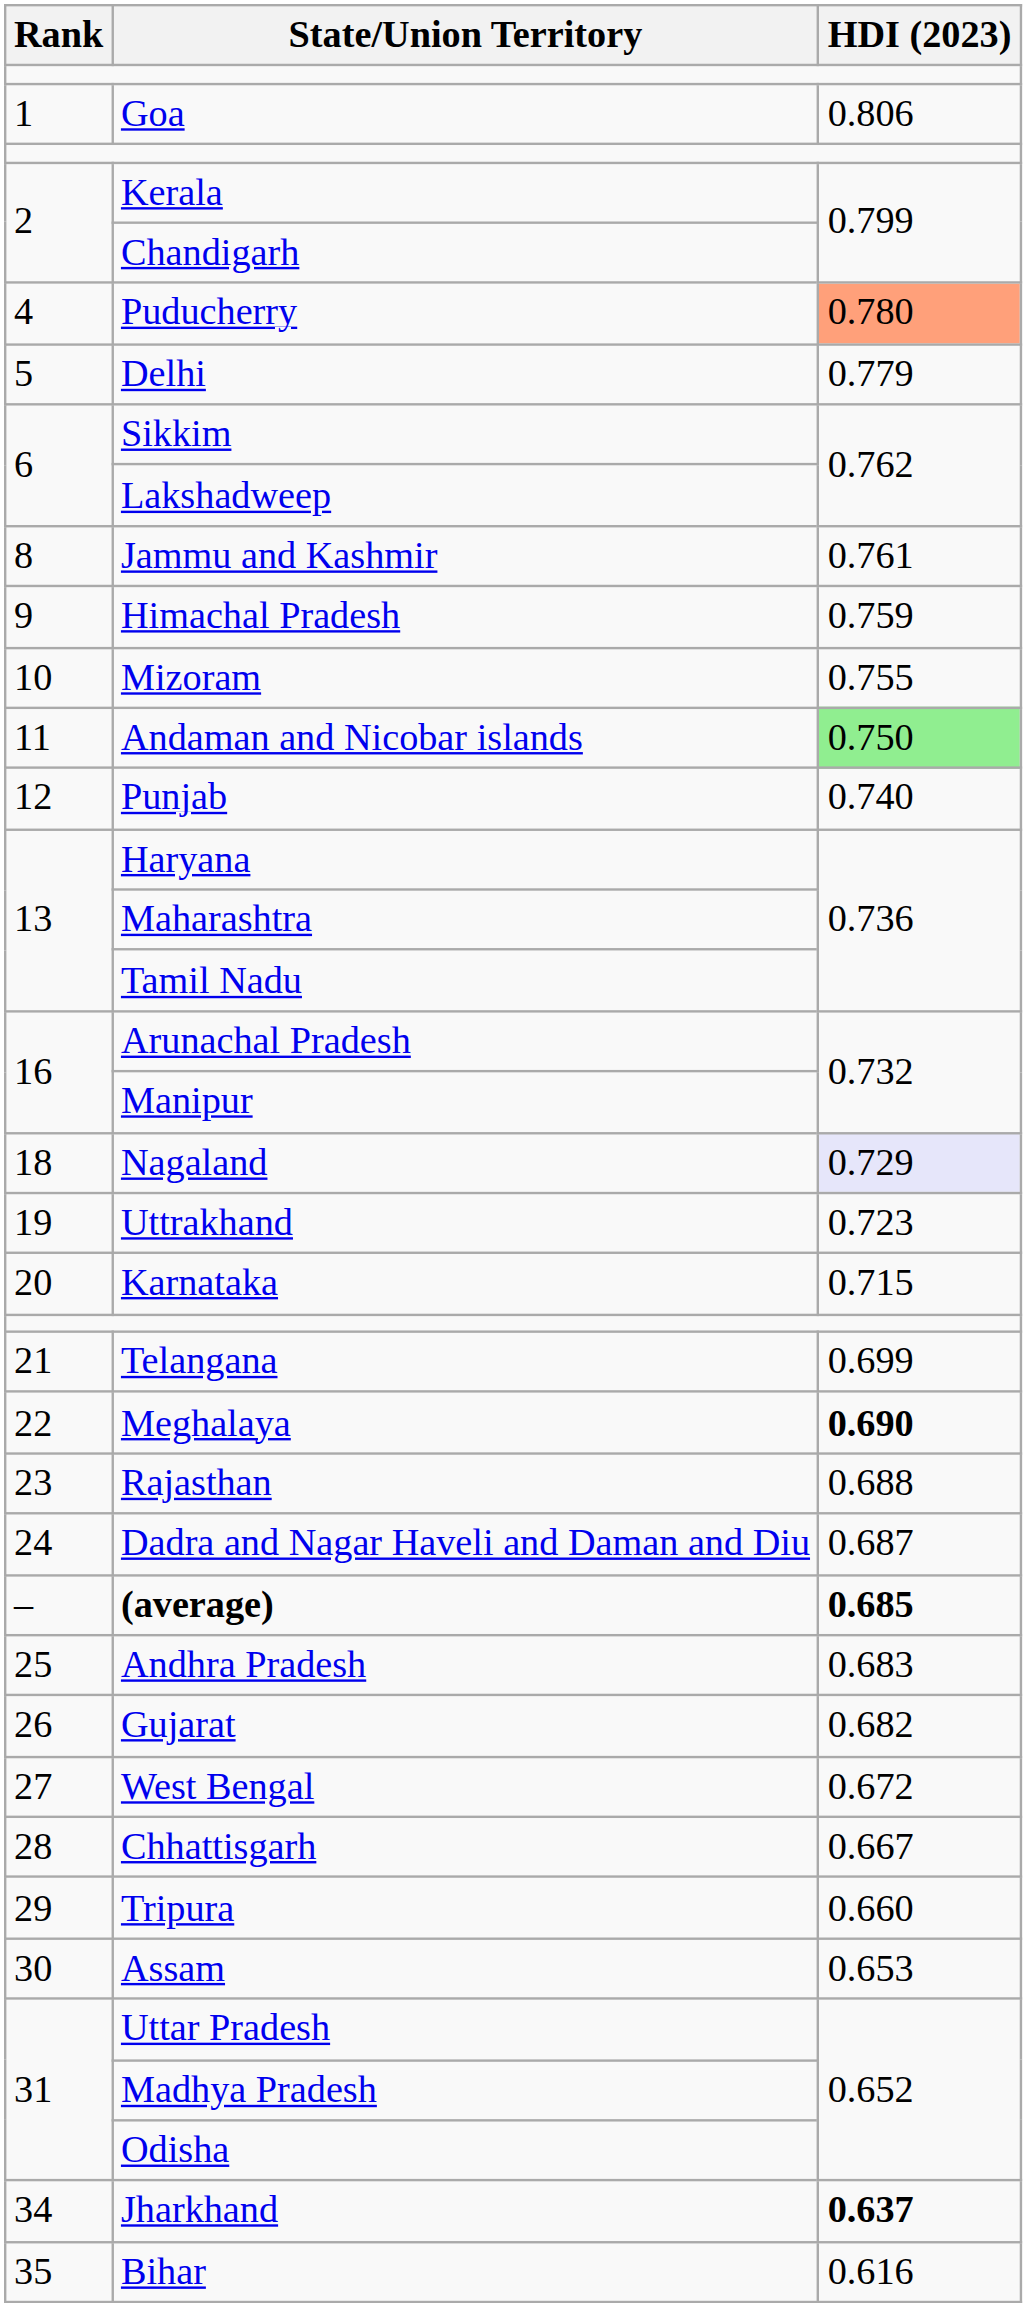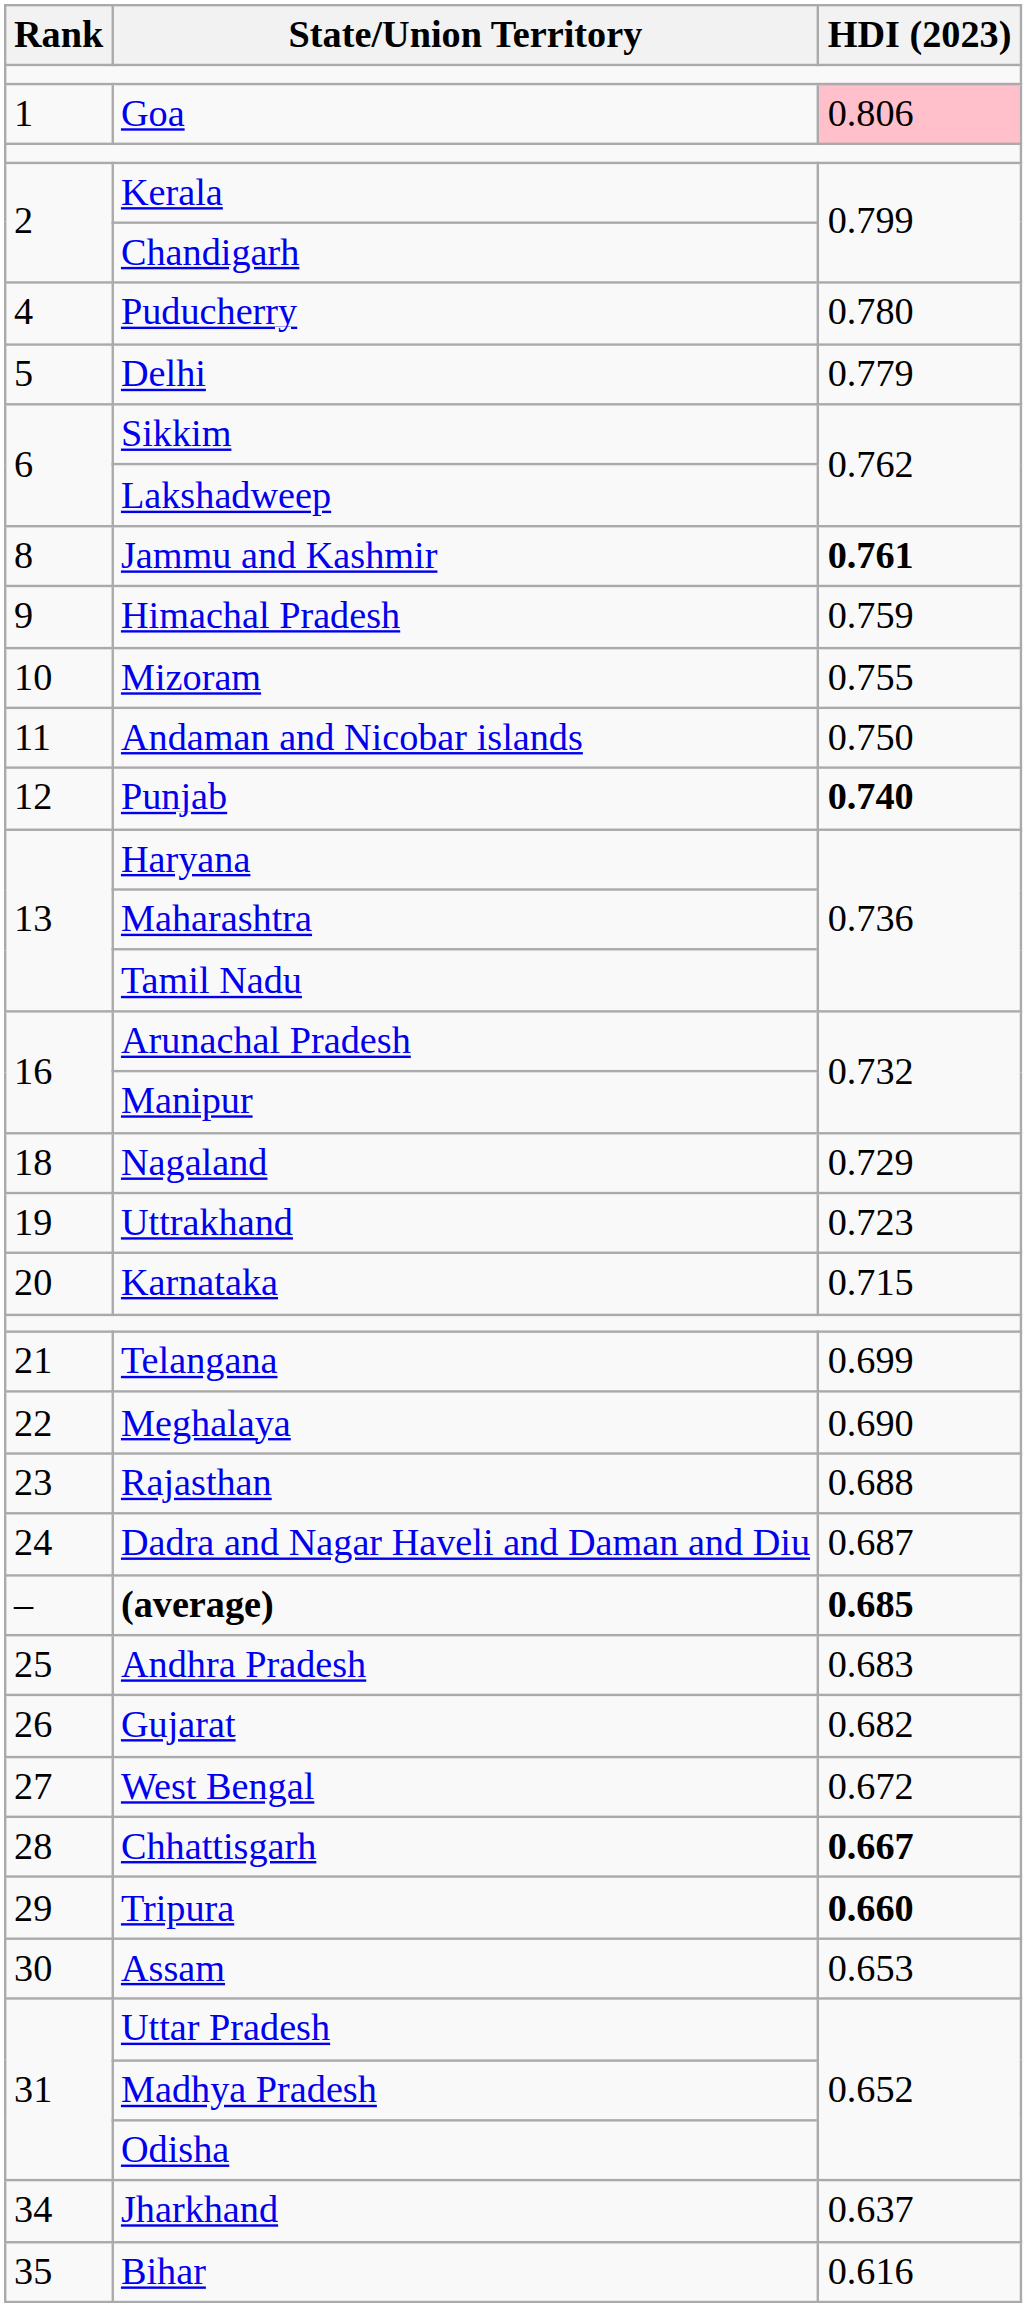(871, 113) no background -> (871, 113) pink background
(871, 312) lightsalmon background -> (871, 312) no background
(871, 555) normal -> (871, 555) bold
(871, 737) lightgreen background -> (871, 737) no background
(871, 797) normal -> (871, 797) bold
(871, 1161) lavender background -> (871, 1161) no background
(871, 1421) bold -> (871, 1421) normal
(871, 1846) normal -> (871, 1846) bold
(871, 1907) normal -> (871, 1907) bold
(871, 2210) bold -> (871, 2210) normal
